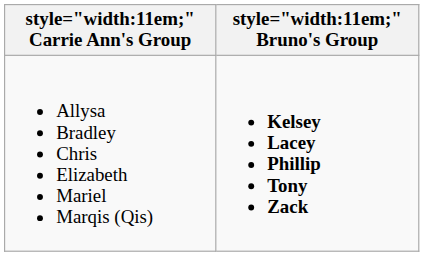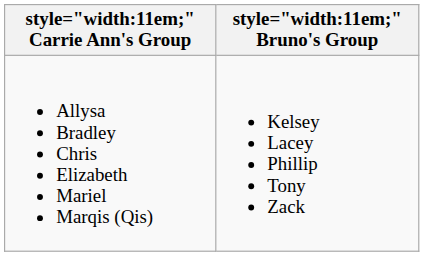(317, 164) bold -> (317, 164) normal
